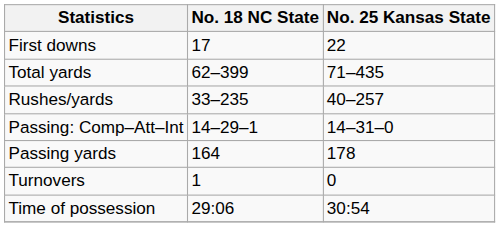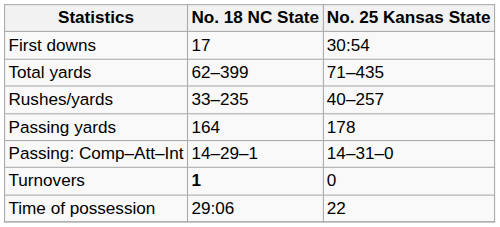(336, 45) 22 -> (348, 45) 30:54
rows swapped: (62, 153) <-> (96, 126)
(196, 181) normal -> (196, 181) bold
(348, 208) 30:54 -> (336, 208) 22
